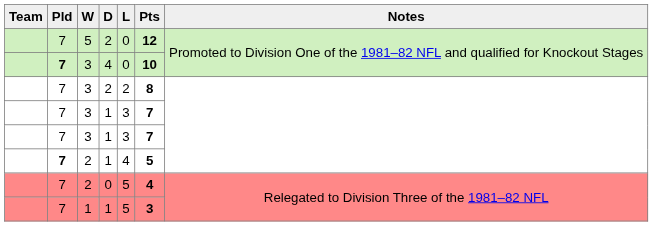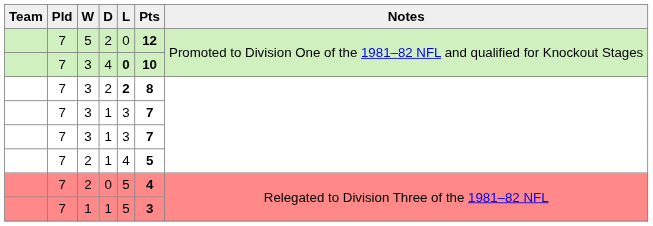(62, 64) bold -> (62, 64) normal
(126, 64) normal -> (126, 64) bold
(126, 88) normal -> (126, 88) bold
(62, 160) bold -> (62, 160) normal
